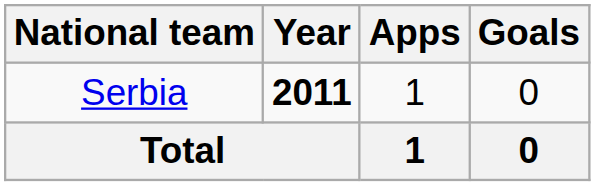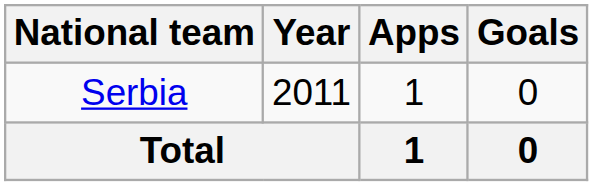(312, 92) bold -> (311, 92) normal
